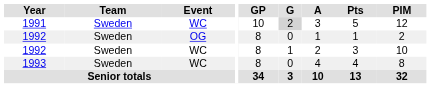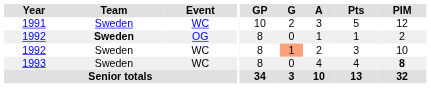(290, 23) lightgrey background -> (292, 23) no background
(113, 37) normal -> (114, 37) bold
(290, 50) no background -> (292, 50) lightsalmon background
(402, 63) normal -> (402, 63) bold
